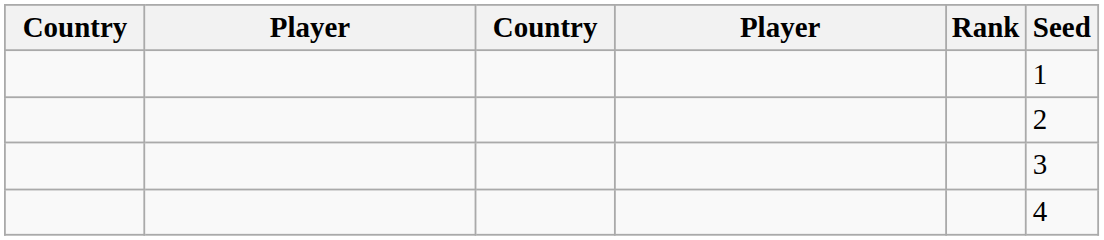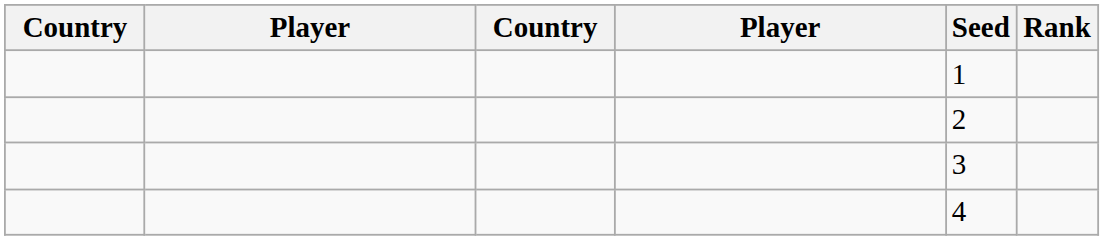columns swapped: (986, 27) <-> (1062, 27)
